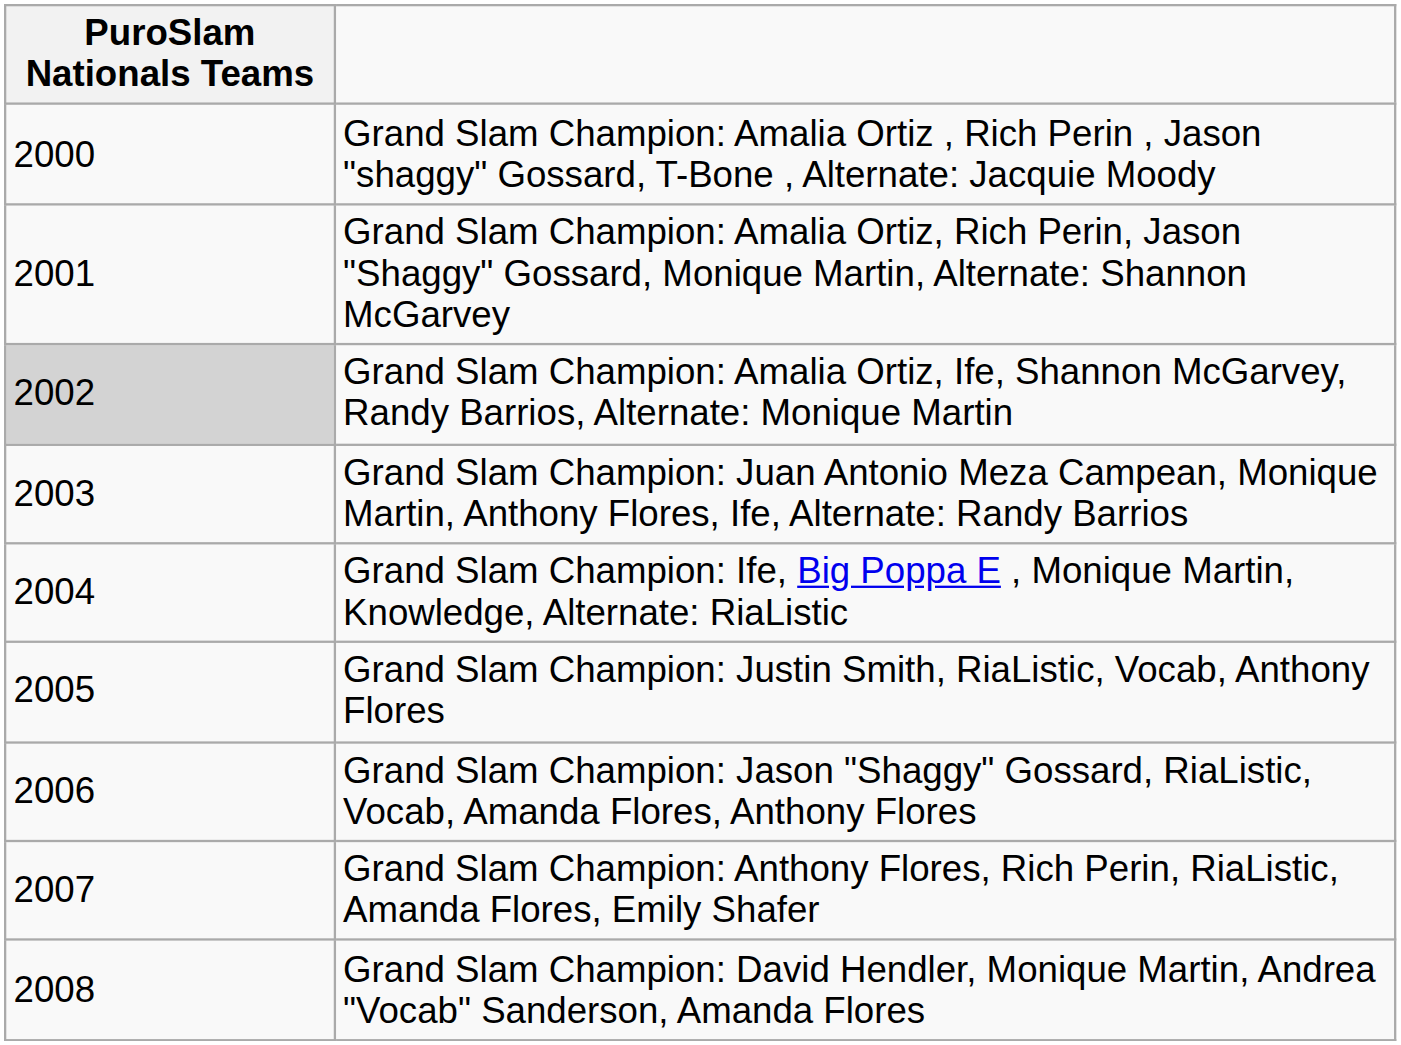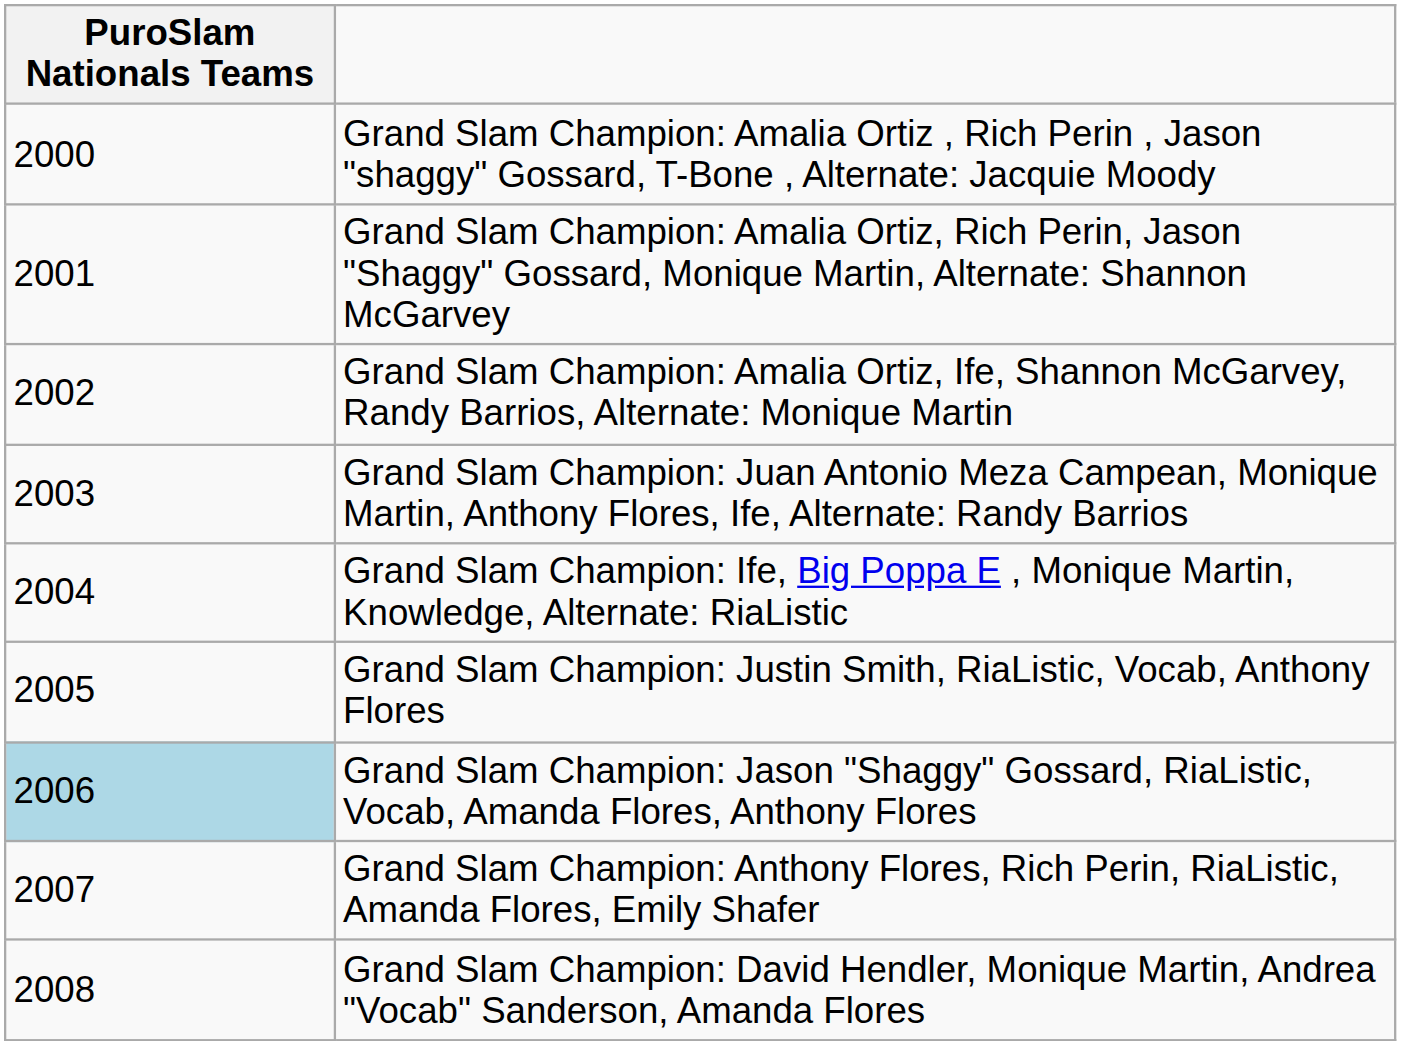(54, 393) lightgrey background -> (54, 393) no background
(54, 790) no background -> (54, 790) lightblue background
